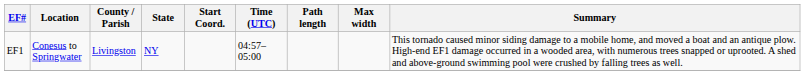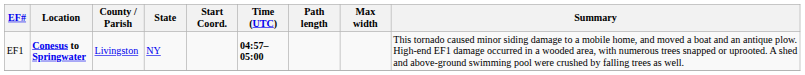(57, 51) normal -> (59, 51) bold
(252, 51) normal -> (254, 51) bold
